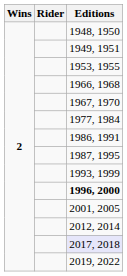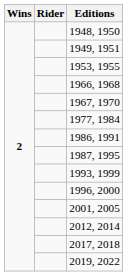(95, 191) bold -> (95, 191) normal
(95, 244) lavender background -> (95, 244) no background
